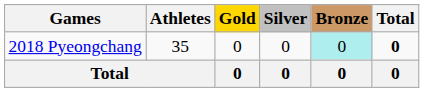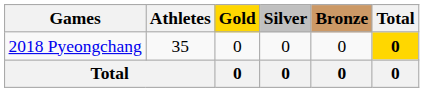(342, 45) paleturquoise background -> (342, 45) no background
(395, 45) no background -> (395, 45) gold background
